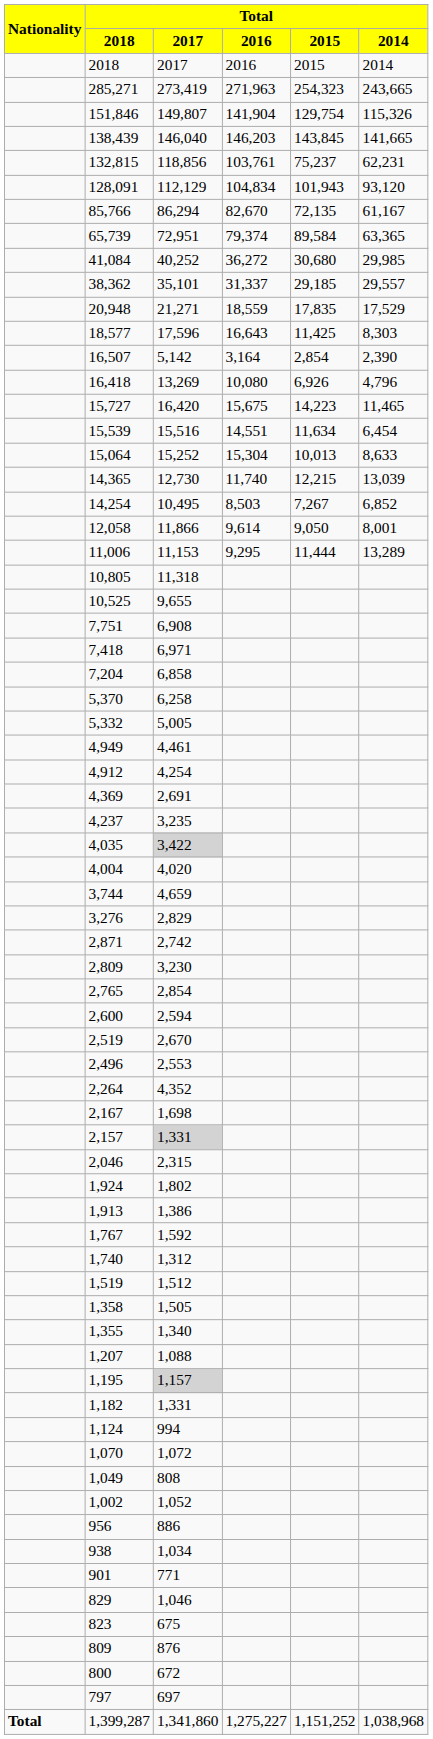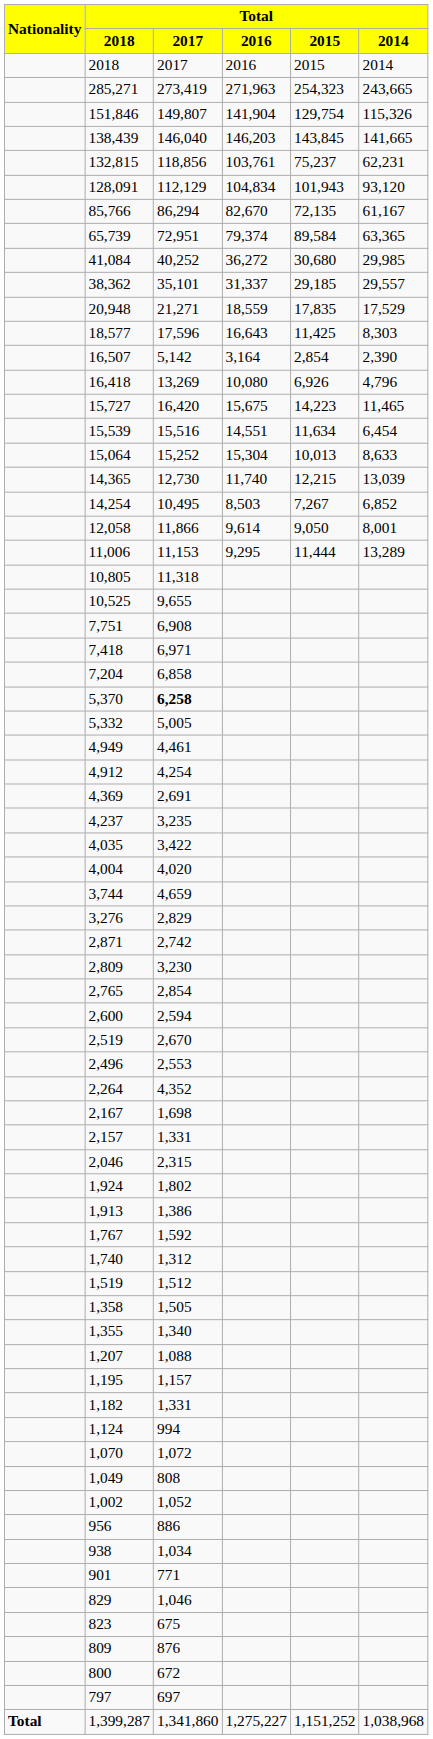(174, 698) normal -> (174, 698) bold
(174, 844) lightgrey background -> (174, 844) no background
(174, 1137) lightgrey background -> (174, 1137) no background
(174, 1380) lightgrey background -> (174, 1380) no background
